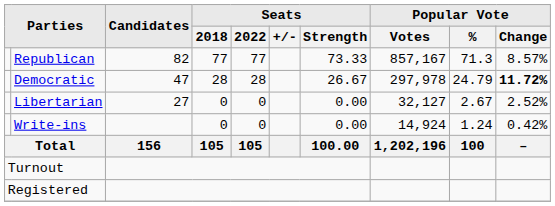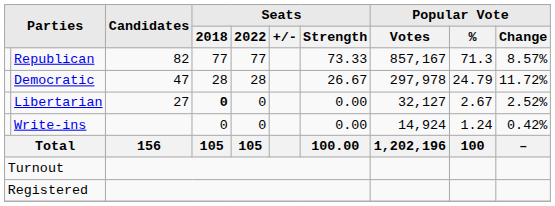(523, 81) bold -> (523, 81) normal
(224, 103) normal -> (224, 103) bold
